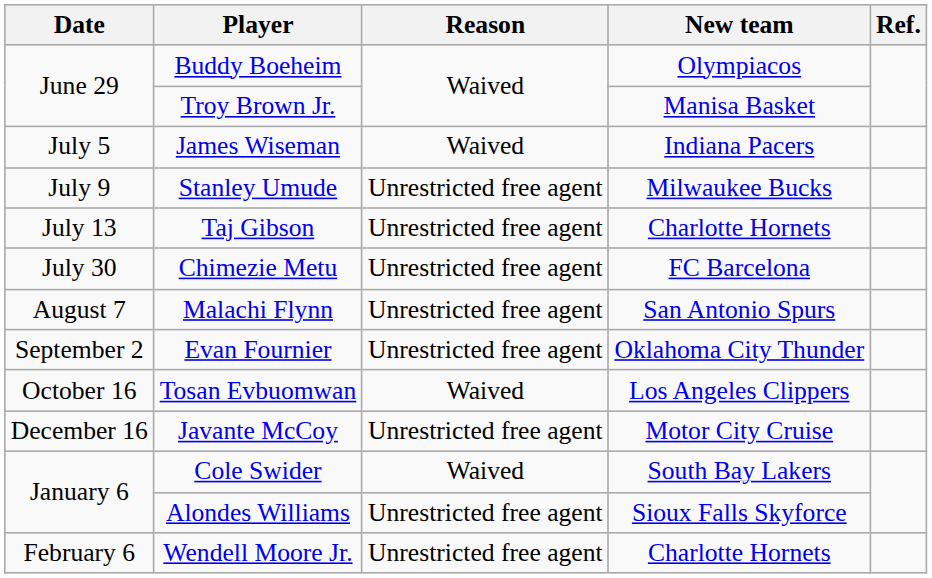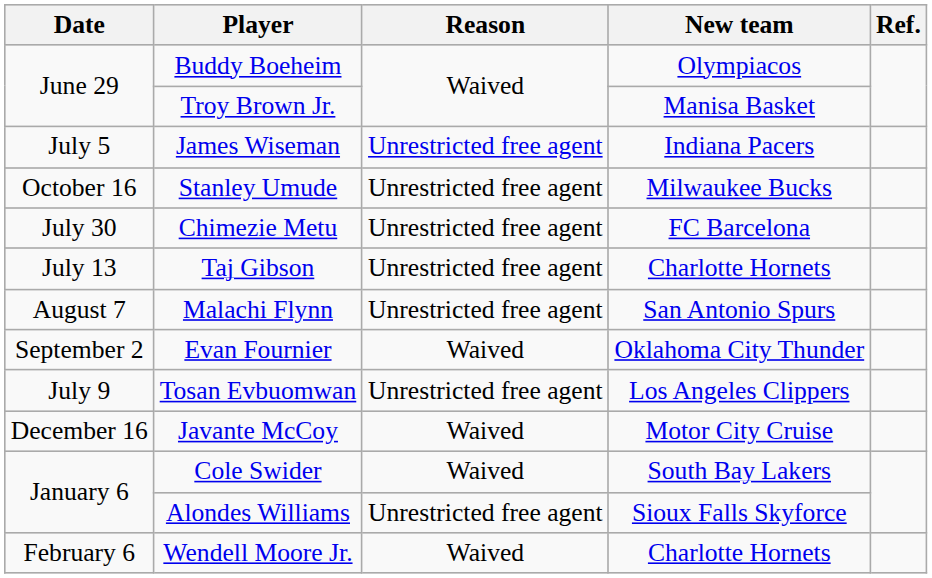(485, 146) Waived -> (485, 146) Unrestricted free agent
(79, 187) July 9 -> (79, 187) October 16
rows swapped: (258, 227) <-> (258, 268)
(485, 349) Unrestricted free agent -> (485, 349) Waived
(79, 390) October 16 -> (79, 390) July 9
(485, 390) Waived -> (485, 390) Unrestricted free agent
(485, 430) Unrestricted free agent -> (485, 430) Waived
(485, 552) Unrestricted free agent -> (485, 552) Waived
